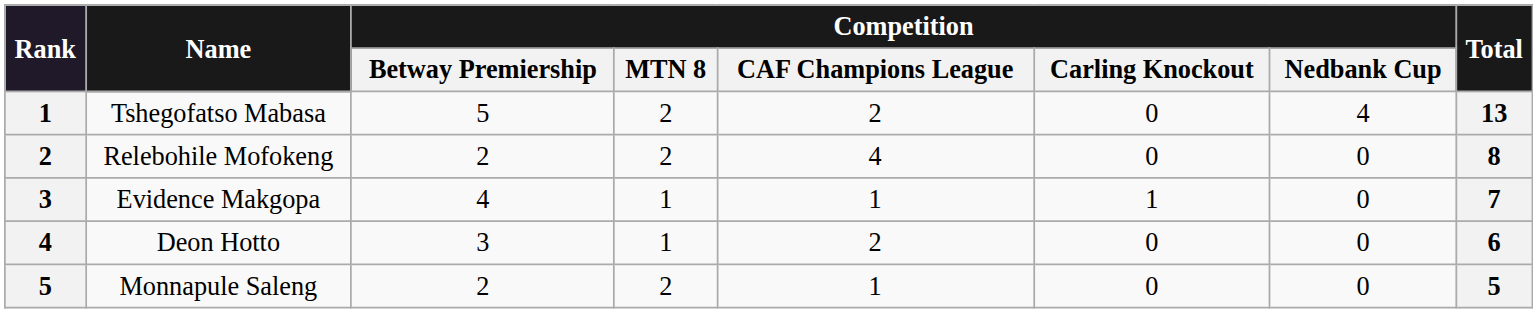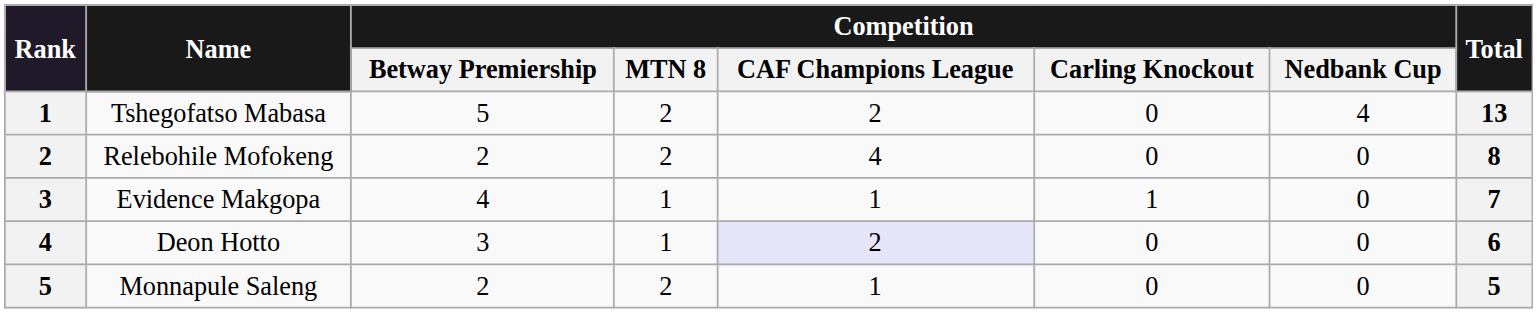(875, 243) no background -> (875, 243) lavender background
